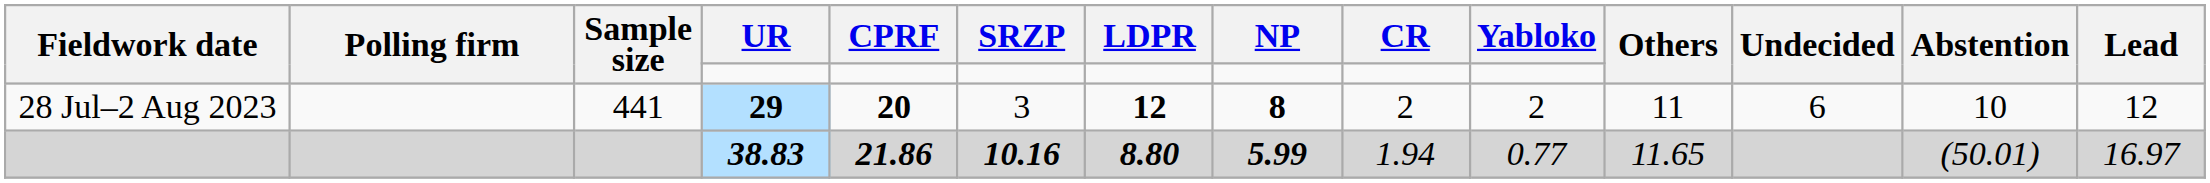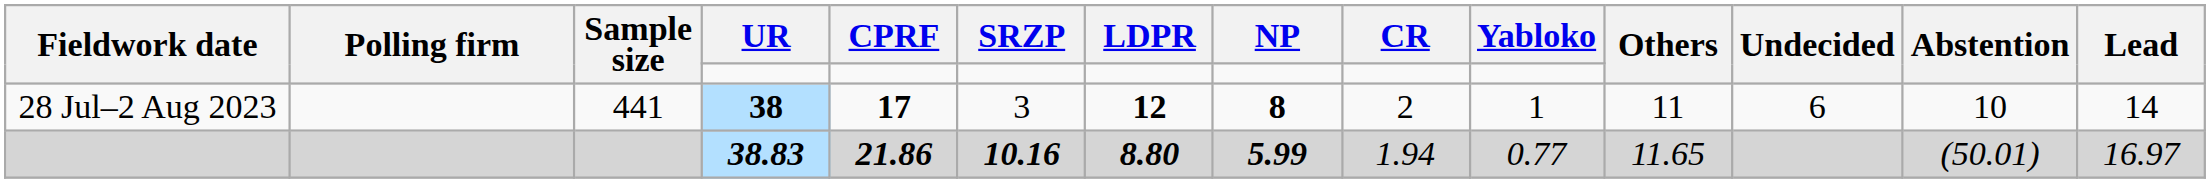(766, 106) 29 -> (766, 106) 38
(894, 106) 20 -> (894, 106) 17
(1537, 106) 2 -> (1537, 106) 1
(2141, 106) 12 -> (2141, 106) 14
